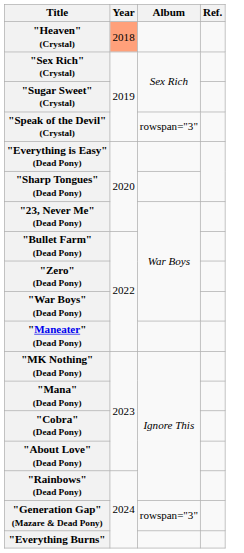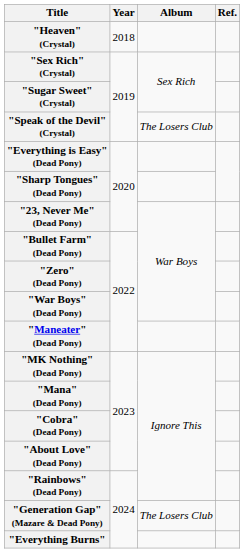(124, 36) lightsalmon background -> (124, 36) no background
(169, 126) rowspan="3" -> (176, 126) The Losers Club
(169, 515) rowspan="3" -> (176, 515) The Losers Club
